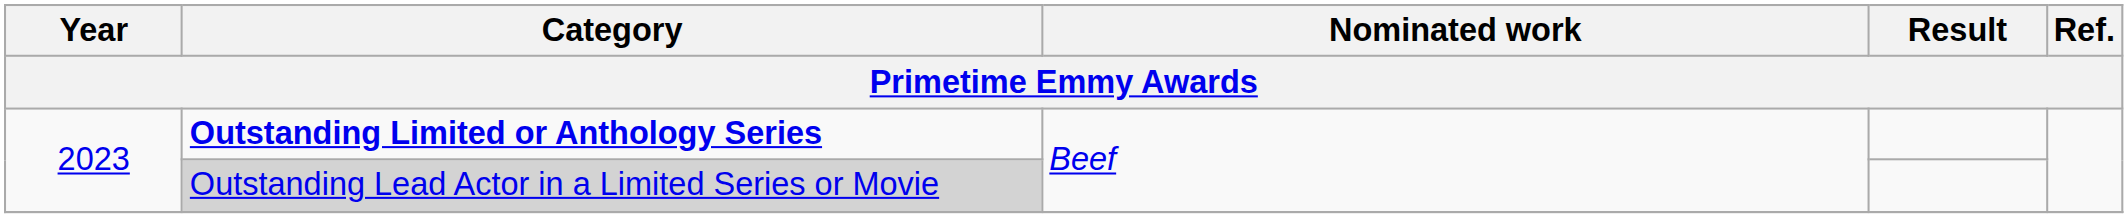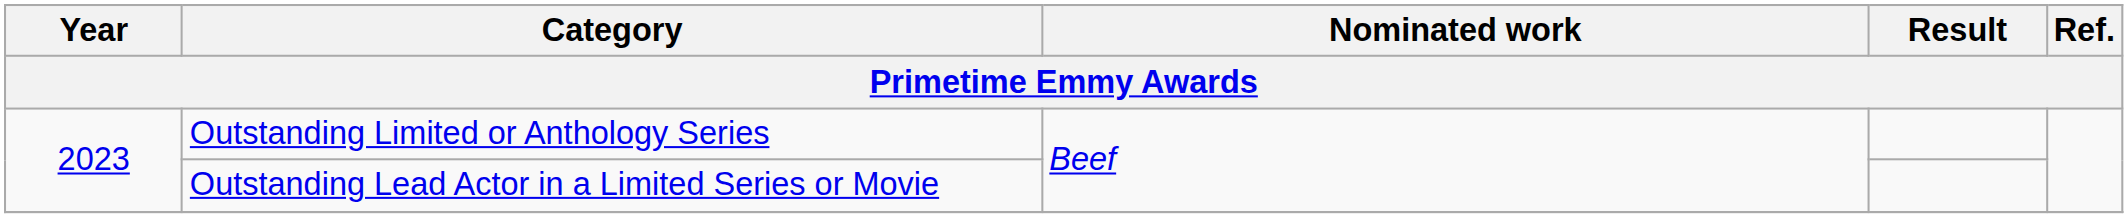(506, 133) bold -> (480, 133) normal
(565, 184) lightgrey background -> (565, 184) no background
